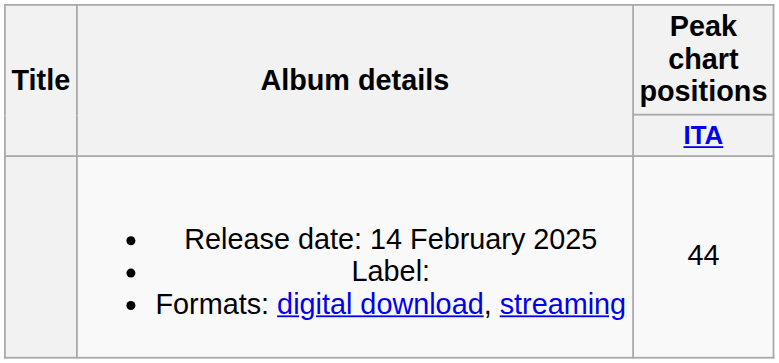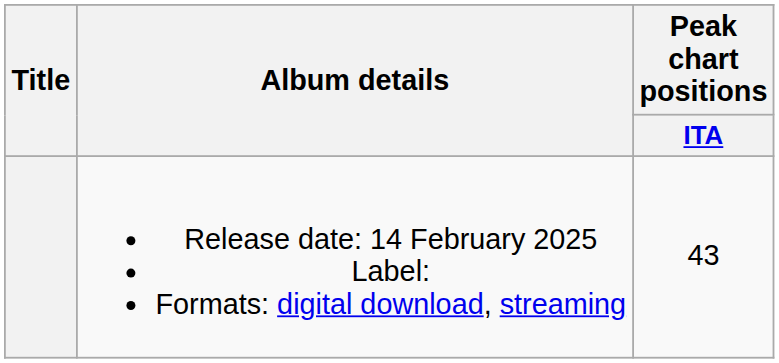(703, 256) 44 -> (703, 256) 43
